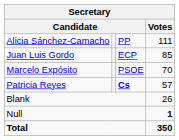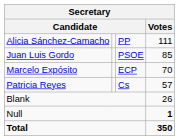(127, 56) ECP -> (131, 56) PSOE
(131, 70) PSOE -> (127, 70) ECP
(124, 85) bold -> (124, 85) normal
